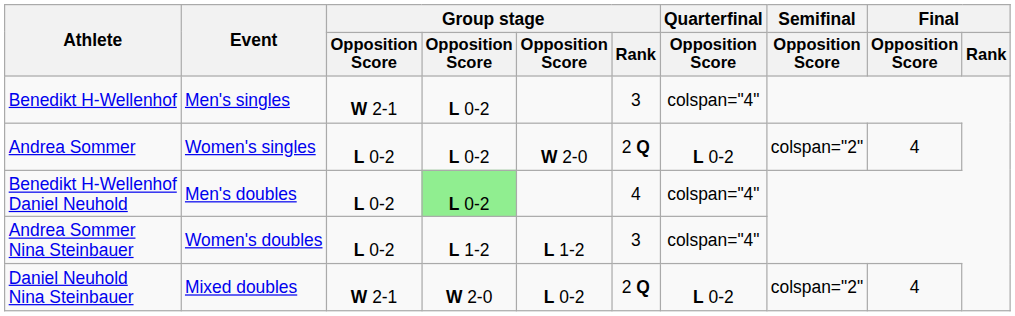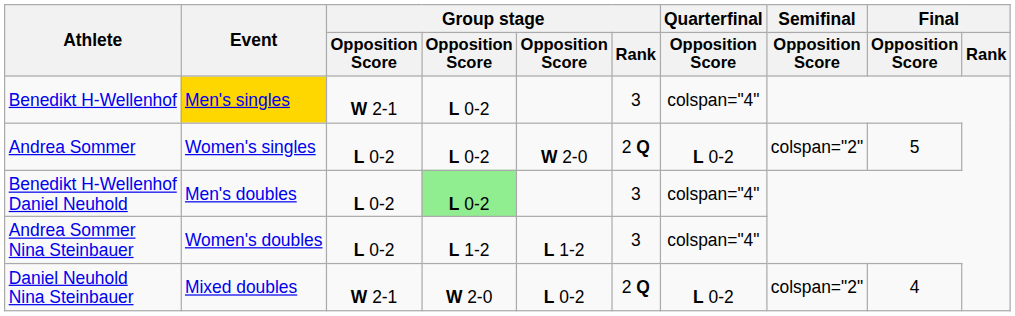(237, 100) no background -> (237, 100) gold background
(915, 147) 4 -> (915, 147) 5
(636, 194) 4 -> (636, 194) 3
